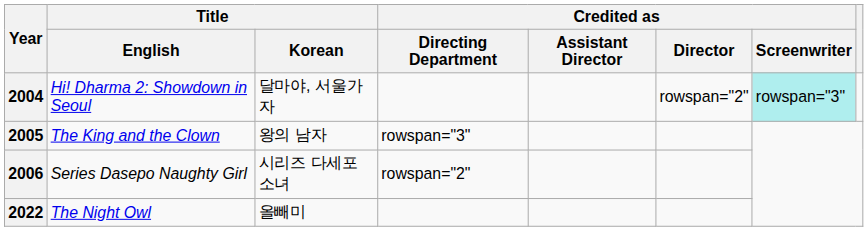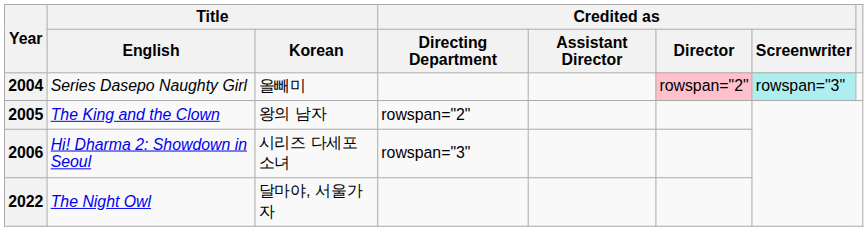(149, 97) Hi! Dharma 2: Showdown in Seoul -> (149, 86) Series Dasepo Naughty Girl
(311, 96) 달마야, 서울가자 -> (282, 86) 올빼미
(704, 97) no background -> (704, 86) pink background
(426, 135) rowspan="3" -> (426, 114) rowspan="2"
(149, 173) Series Dasepo Naughty Girl -> (149, 153) Hi! Dharma 2: Showdown in Seoul
(426, 173) rowspan="2" -> (426, 153) rowspan="3"
(282, 211) 올빼미 -> (311, 201) 달마야, 서울가자
